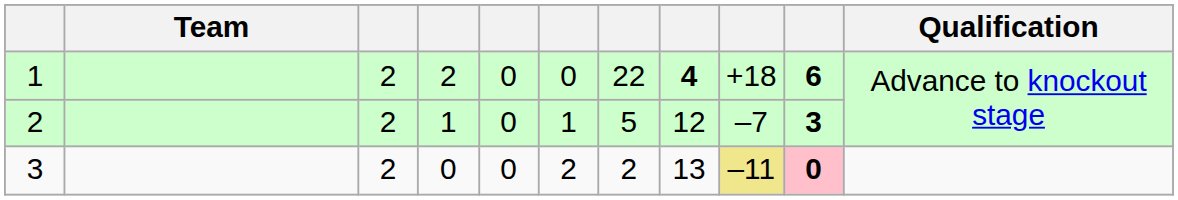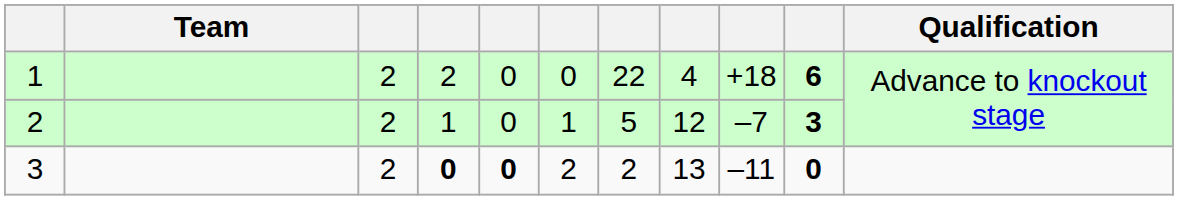(689, 75) bold -> (689, 75) normal
(448, 169) normal -> (448, 169) bold
(508, 169) normal -> (508, 169) bold
(751, 169) khaki background -> (751, 169) no background
(813, 169) pink background -> (813, 169) no background
